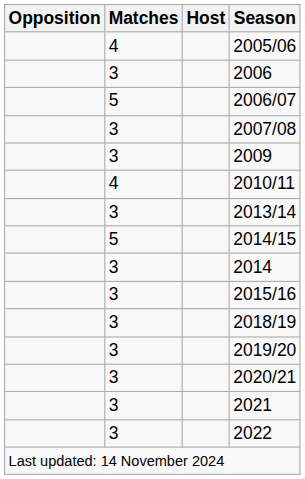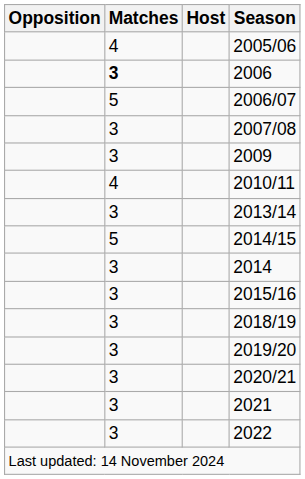(113, 73) normal -> (113, 73) bold
